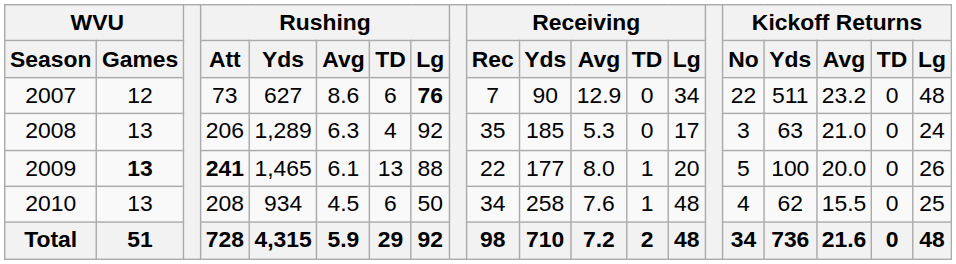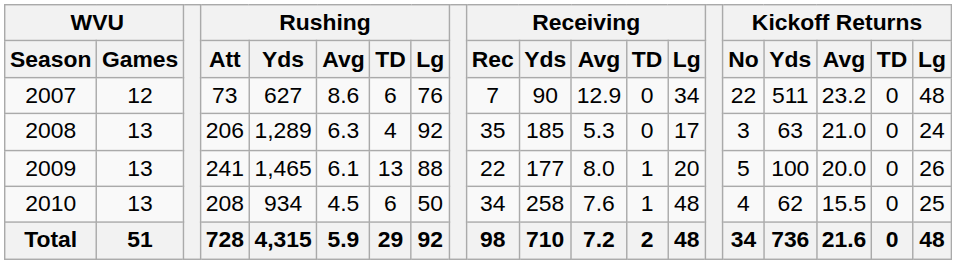(430, 95) bold -> (430, 95) normal
(140, 167) bold -> (140, 167) normal
(225, 167) bold -> (225, 167) normal
